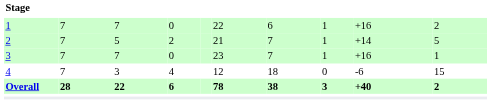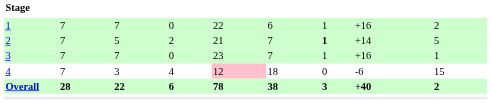(325, 40) normal -> (325, 40) bold
(218, 71) no background -> (218, 71) pink background
